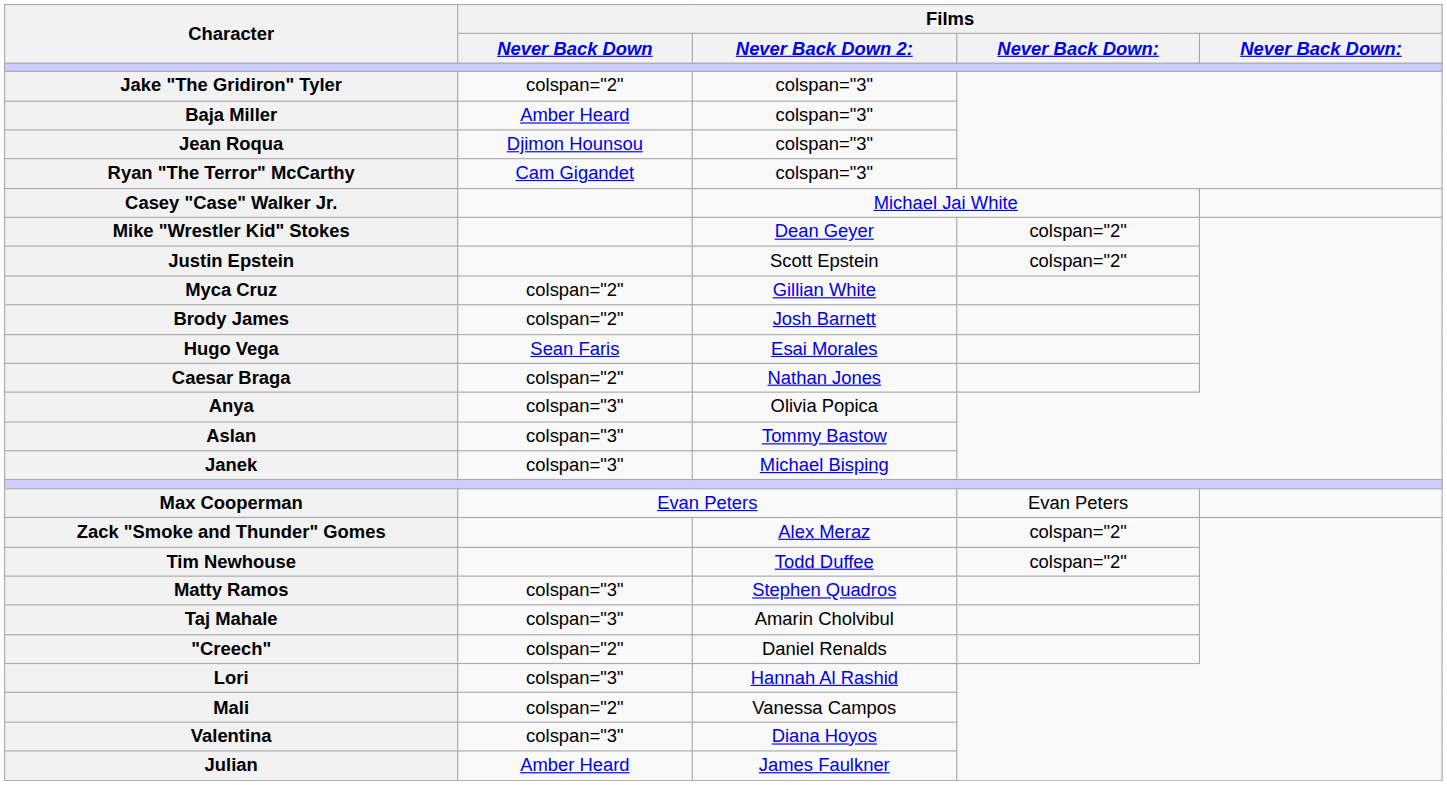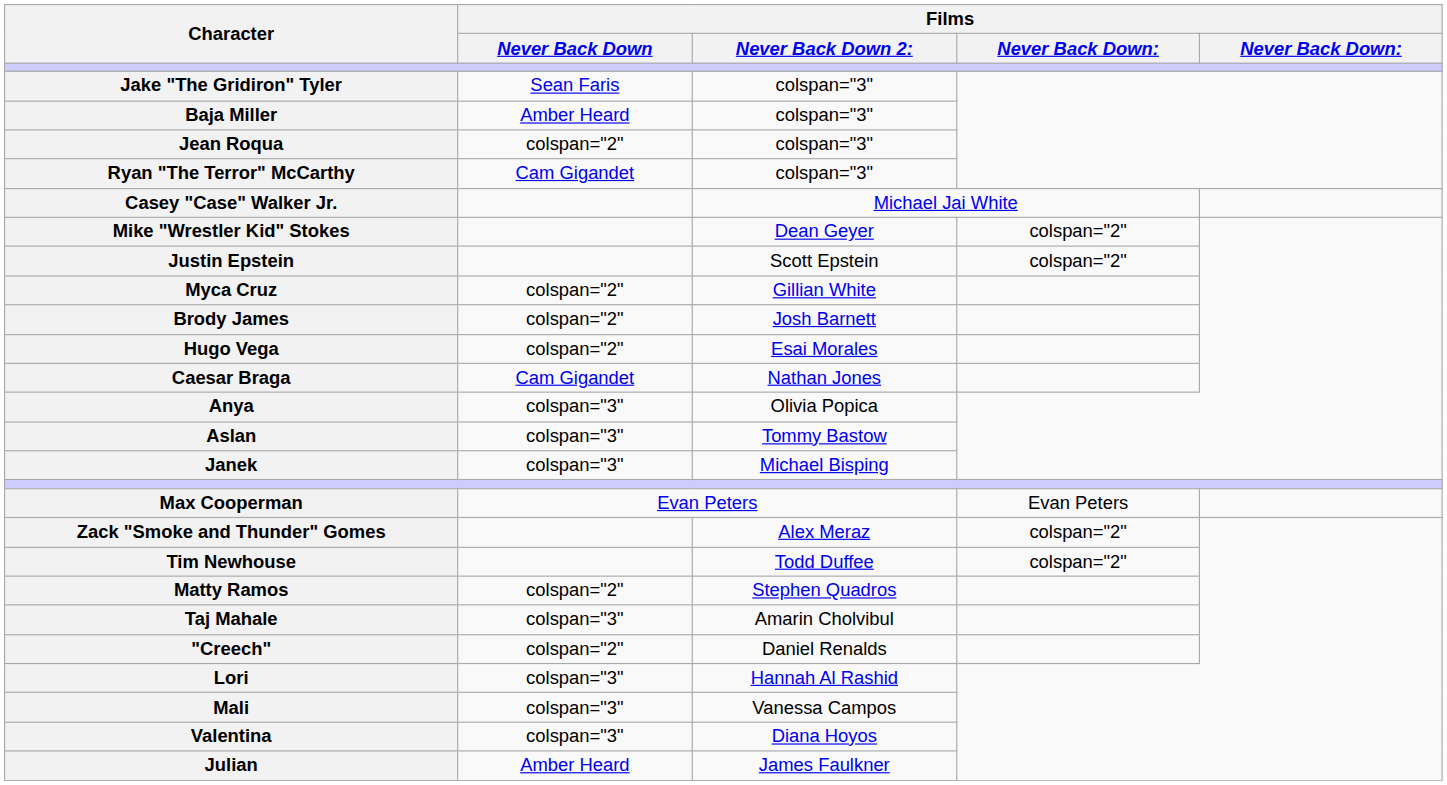(575, 85) colspan="2" -> (575, 85) Sean Faris
(575, 144) Djimon Hounsou -> (575, 144) colspan="2"
(575, 348) Sean Faris -> (575, 348) colspan="2"
(575, 377) colspan="2" -> (575, 377) Cam Gigandet
(575, 590) colspan="3" -> (575, 590) colspan="2"
(575, 707) colspan="2" -> (575, 707) colspan="3"
